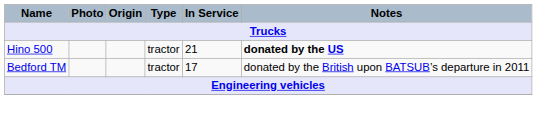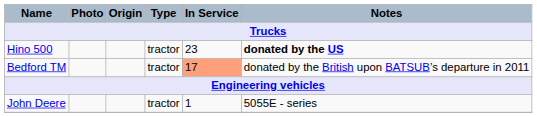(191, 49) 21 -> (191, 49) 23
(191, 67) no background -> (191, 67) lightsalmon background
+ row: (36, 103)
